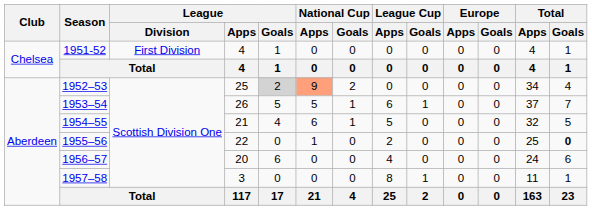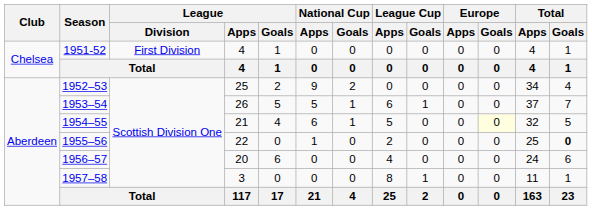(277, 86) lightgrey background -> (277, 86) no background
(314, 86) lightsalmon background -> (314, 86) no background
(497, 123) no background -> (497, 123) lightyellow background
